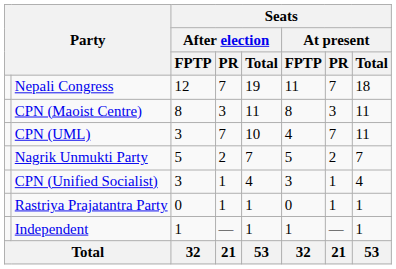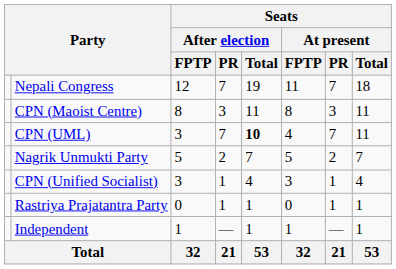(253, 134) normal -> (253, 134) bold
